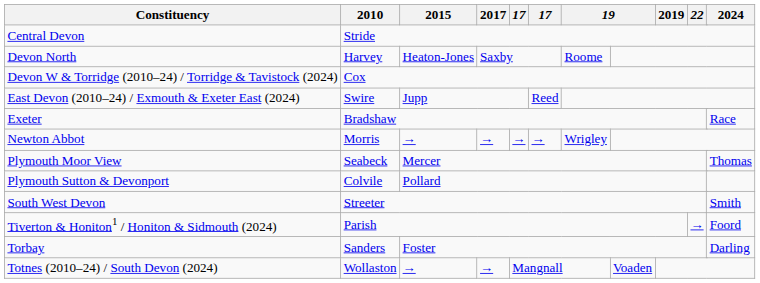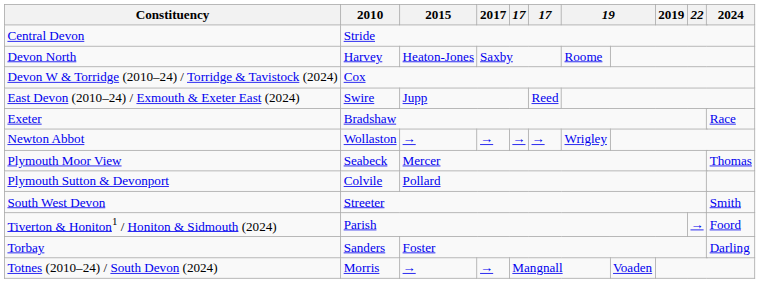(362, 139) Morris -> (370, 139) Wollaston
(370, 268) Wollaston -> (362, 268) Morris
